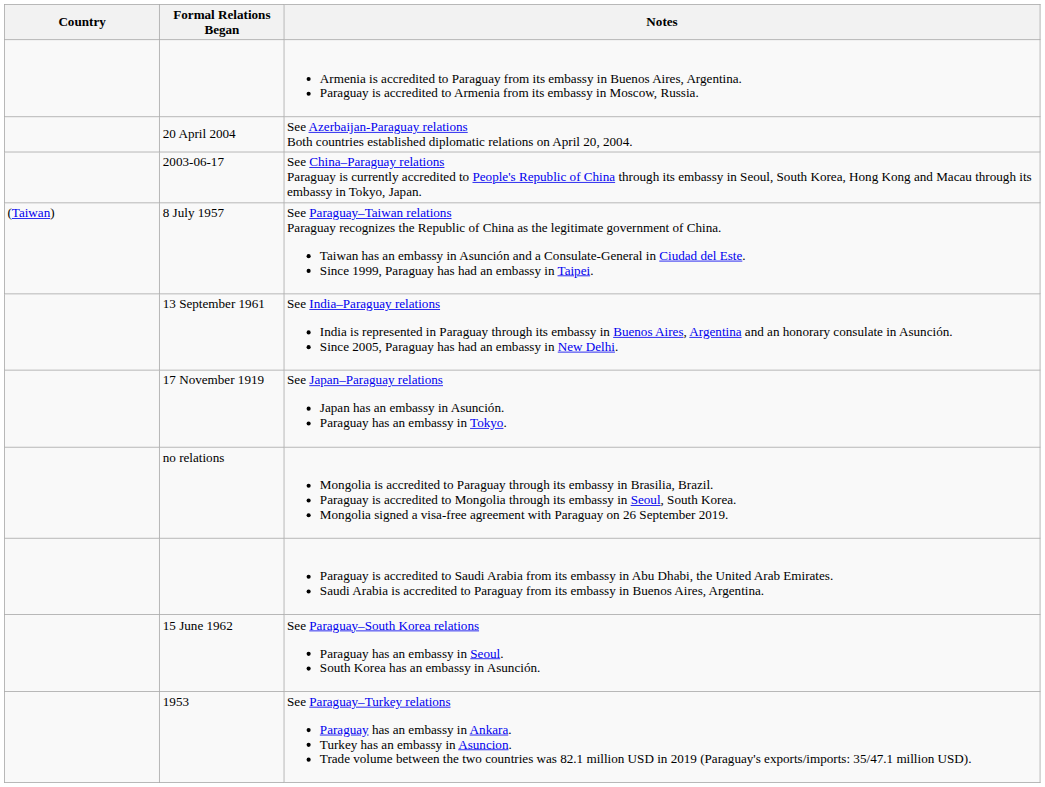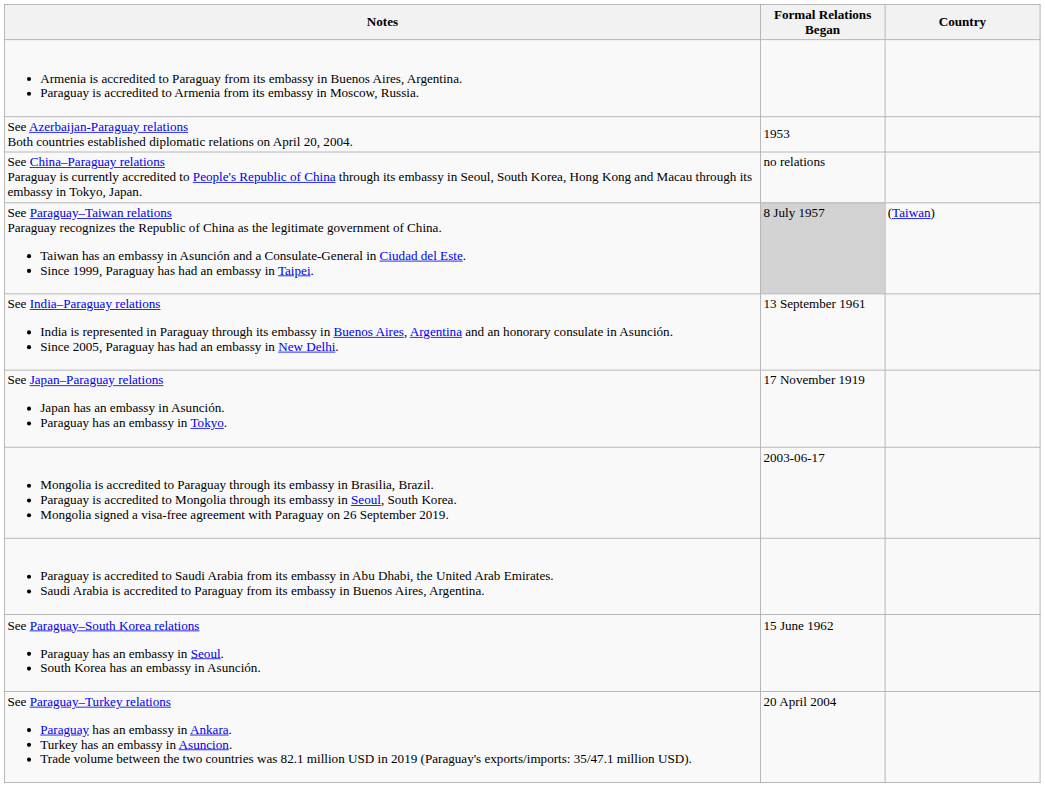columns swapped: (82, 22) <-> (662, 22)
(199, 134) 20 April 2004 -> (777, 134) 1953
(193, 162) 2003-06-17 -> (794, 162) no relations
(193, 212) no background -> (794, 212) lightgrey background
(194, 457) no relations -> (794, 457) 2003-06-17
(176, 701) 1953 -> (800, 701) 20 April 2004
